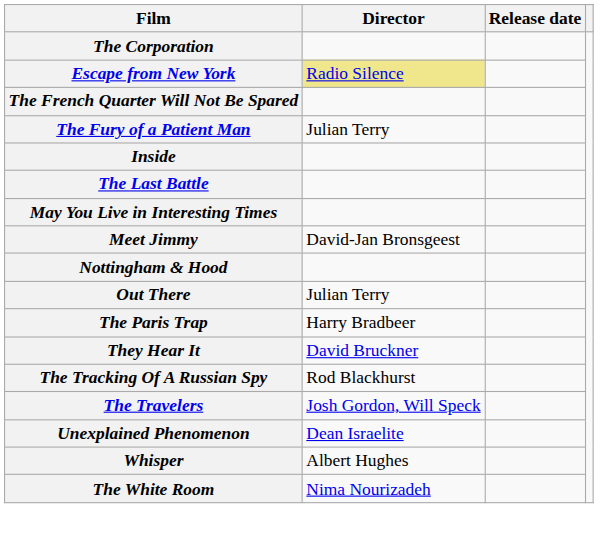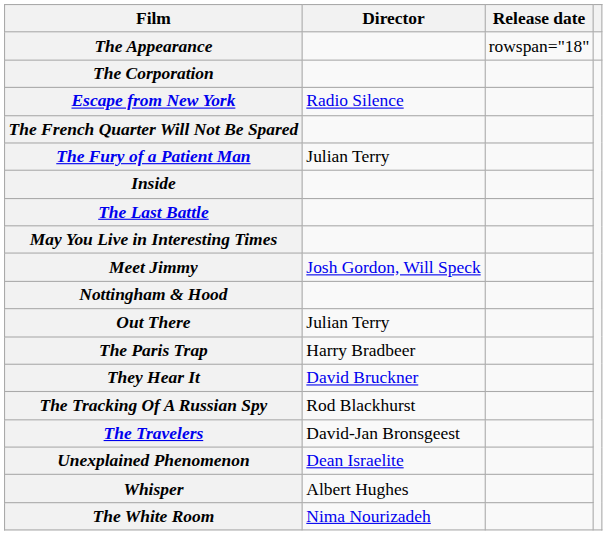+ row: (153, 45)
(355, 73) khaki background -> (355, 101) no background
(383, 239) David-Jan Bronsgeest -> (394, 267) Josh Gordon, Will Speck
(394, 405) Josh Gordon, Will Speck -> (383, 433) David-Jan Bronsgeest
